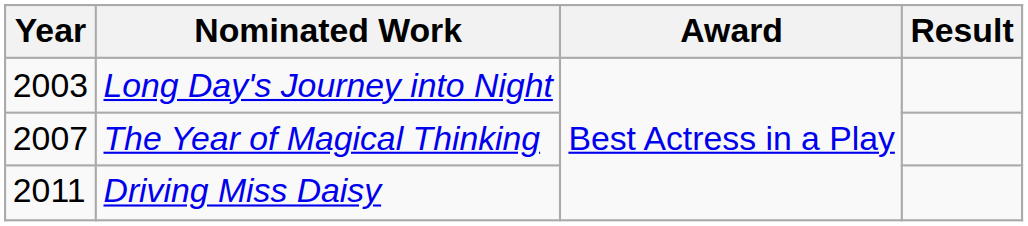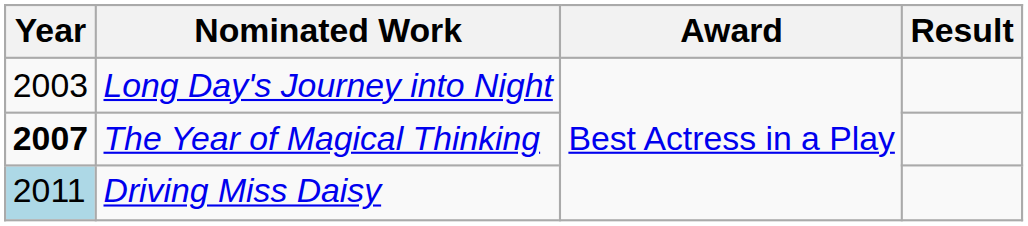(50, 138) normal -> (50, 138) bold
(49, 191) no background -> (49, 191) lightblue background
